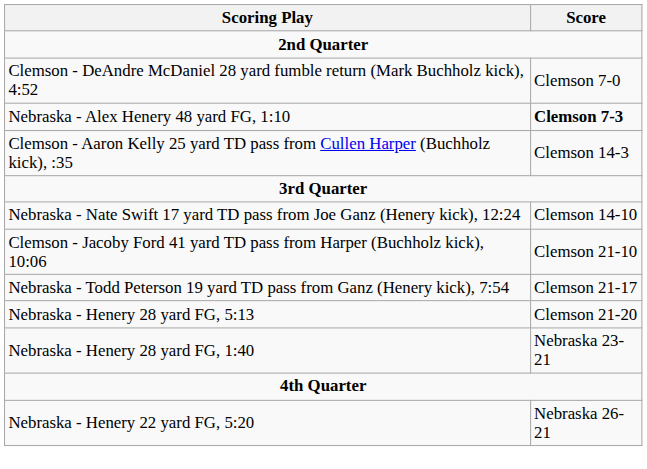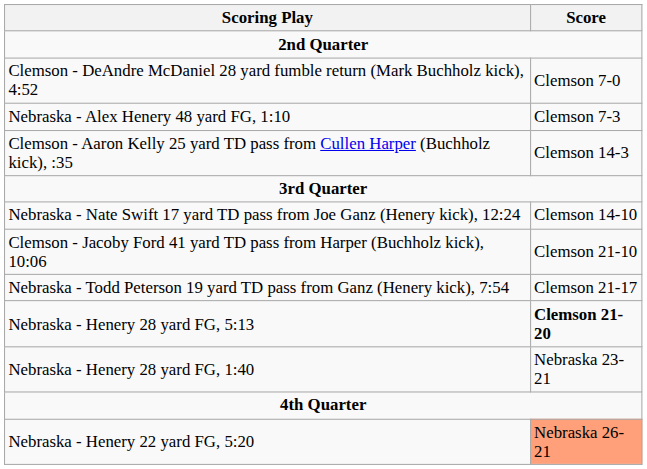(579, 116) bold -> (577, 116) normal
(586, 314) normal -> (579, 323) bold
(579, 422) no background -> (579, 441) lightsalmon background
